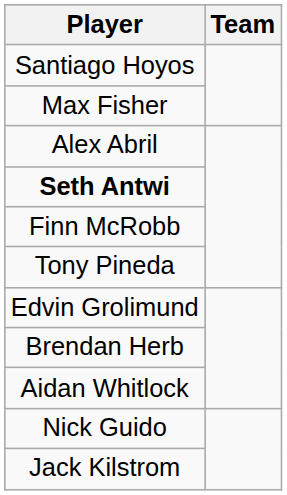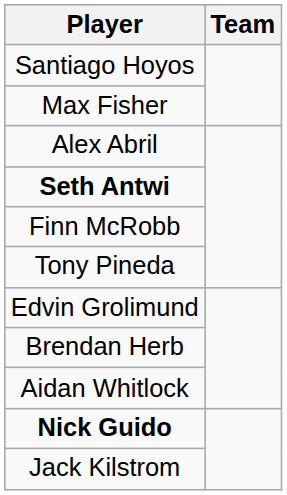(105, 428) normal -> (105, 428) bold
